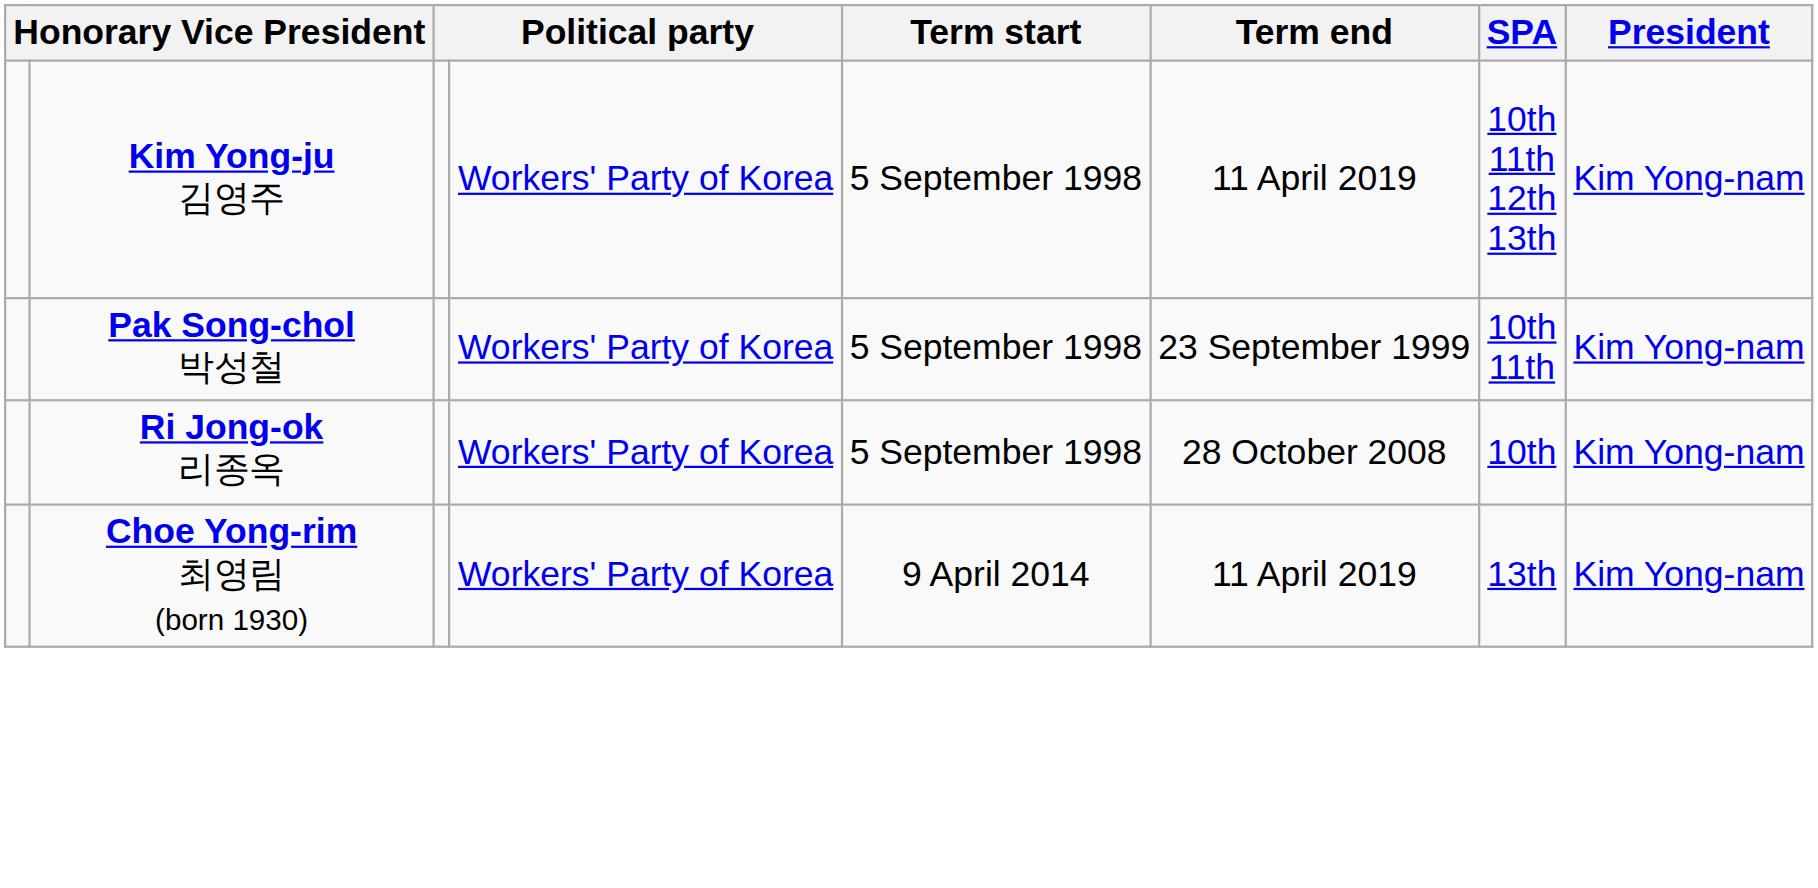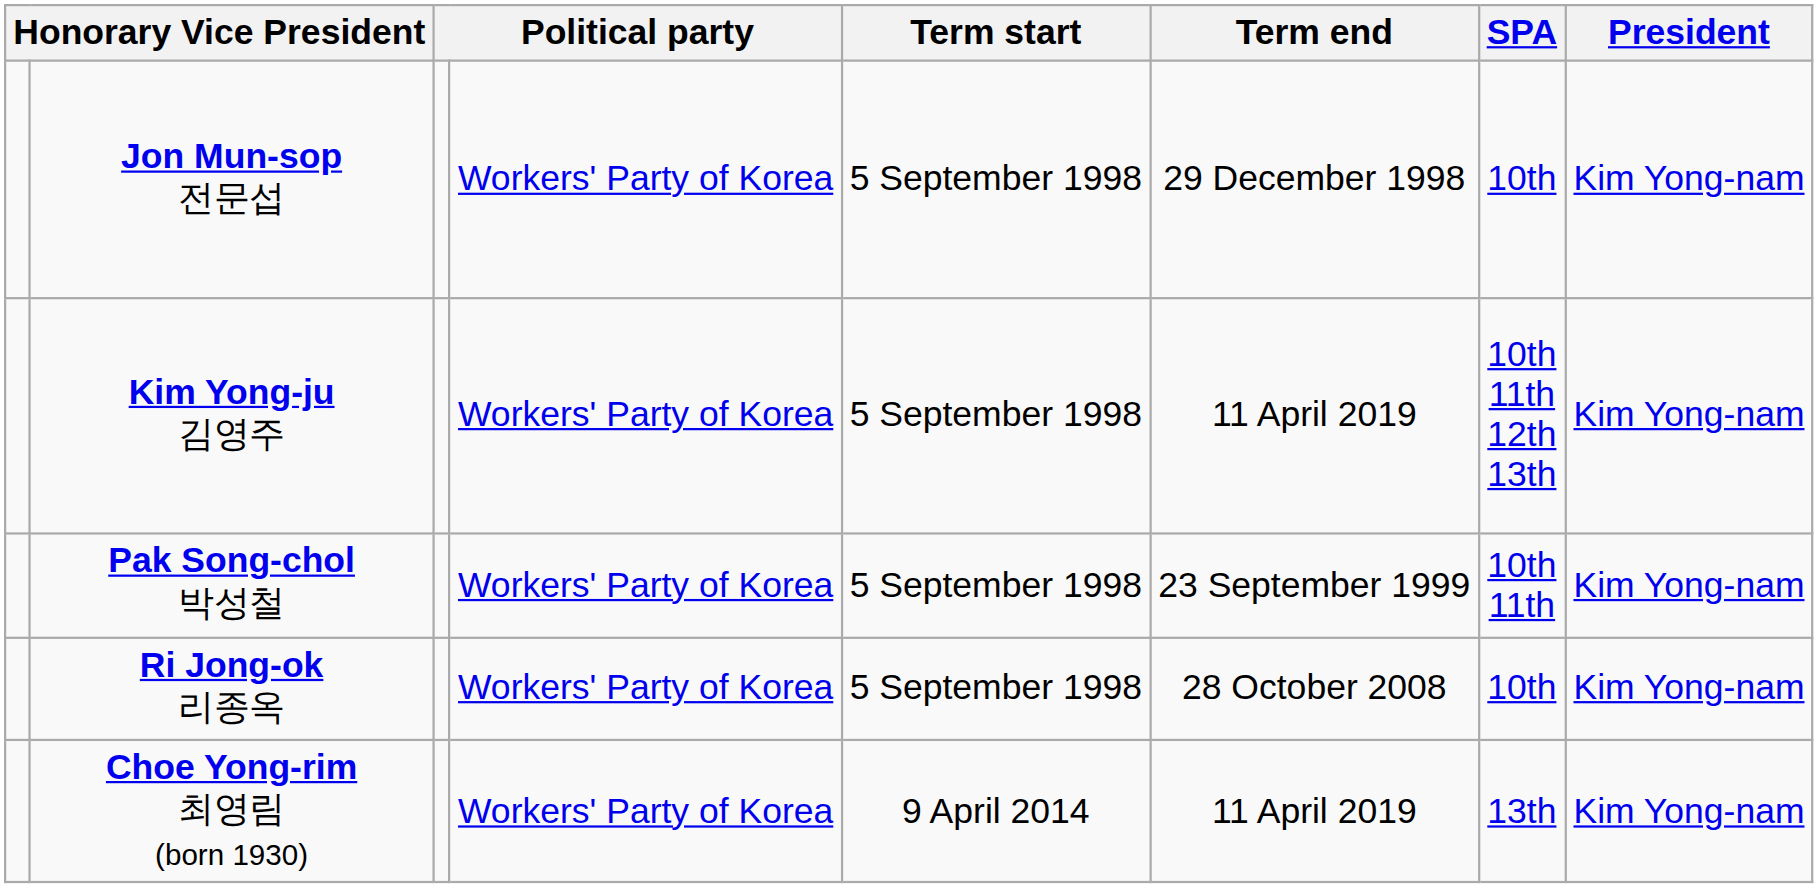+ row: (232, 176)
